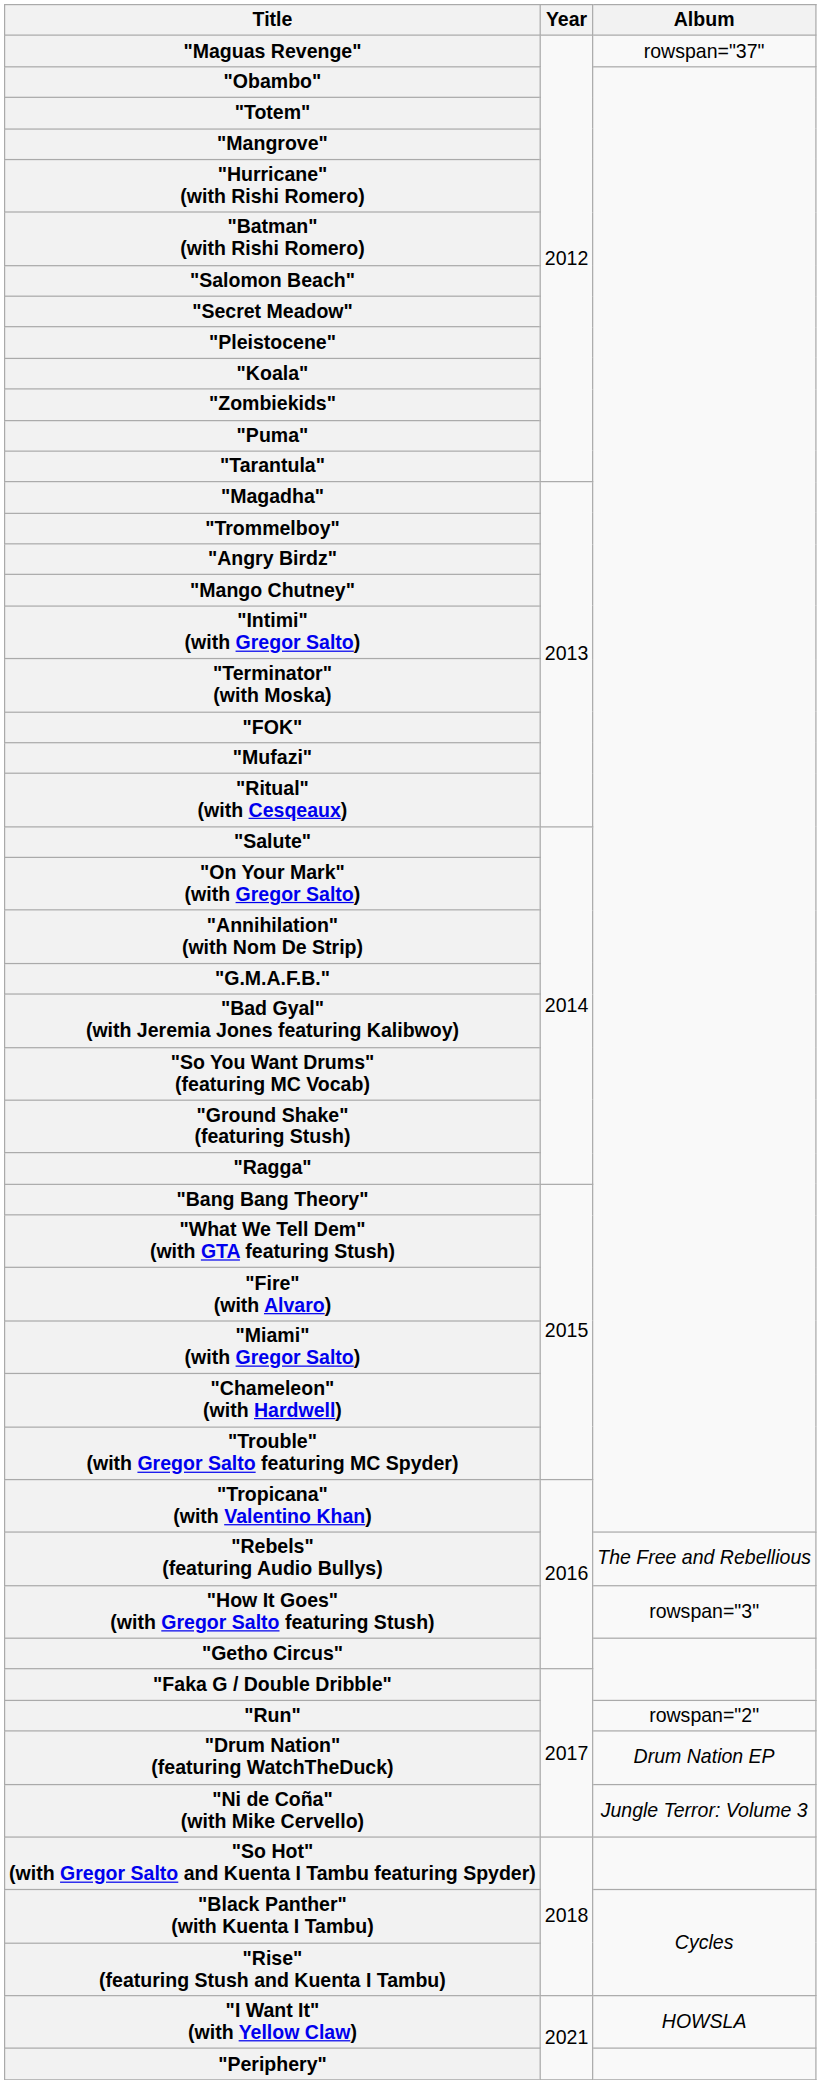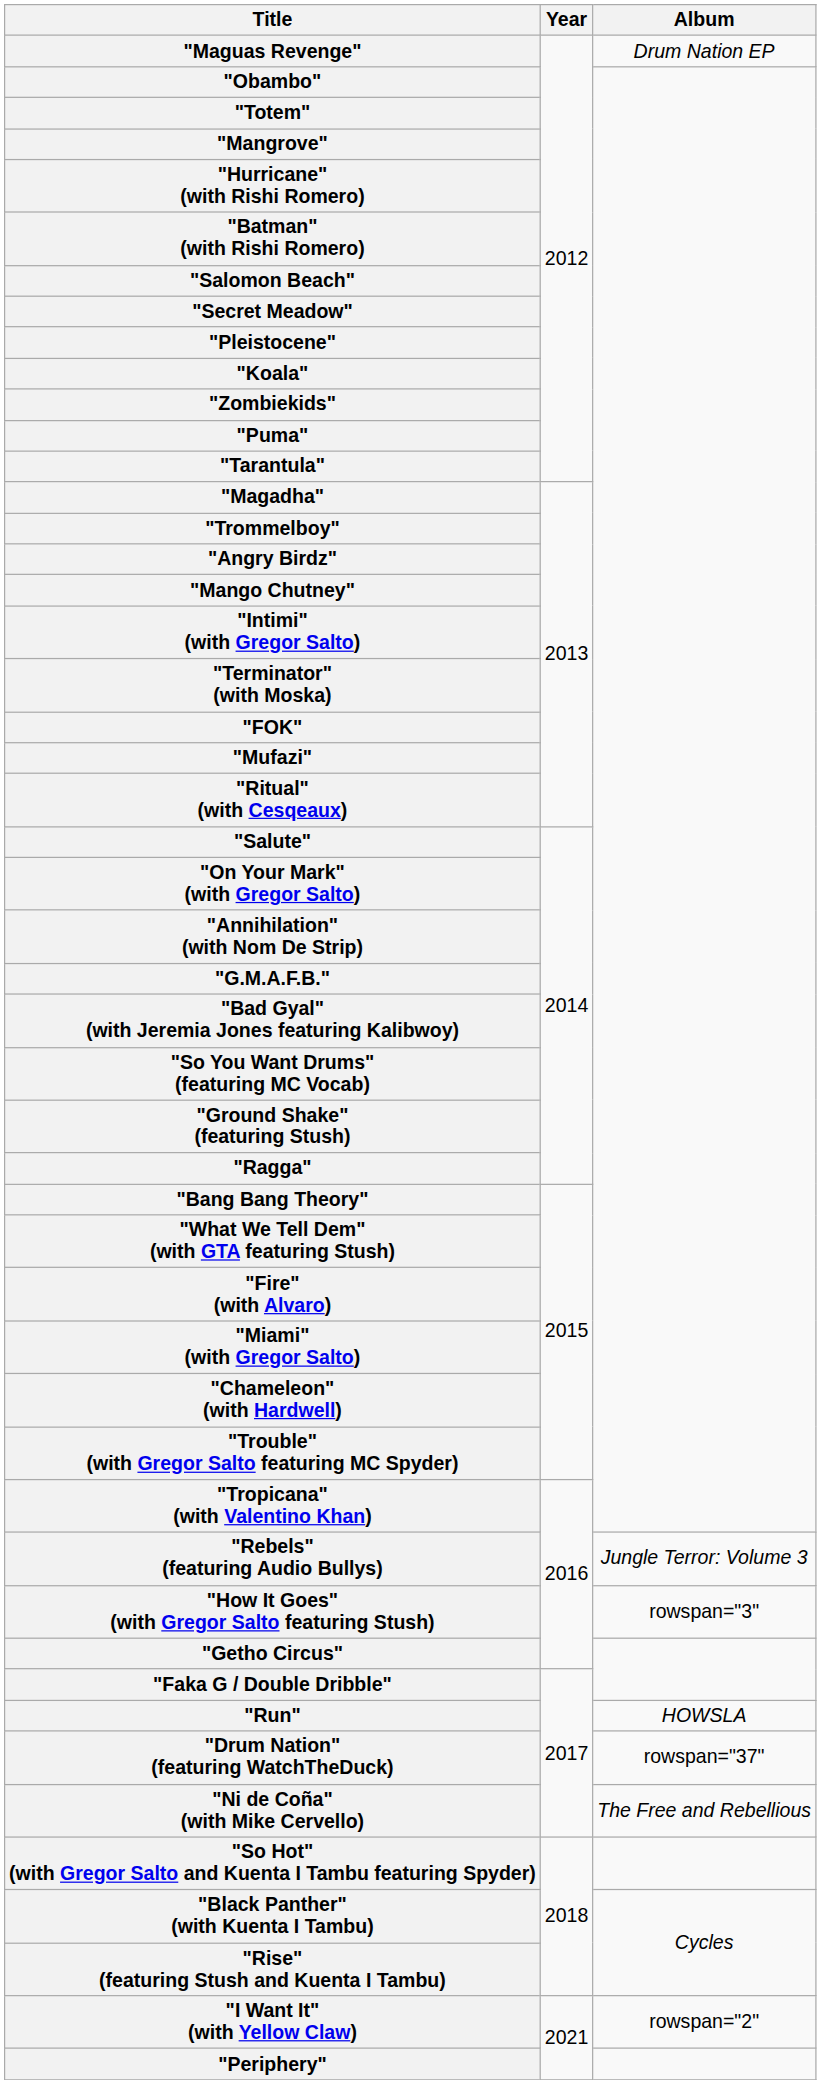(704, 50) rowspan="37" -> (704, 50) Drum Nation EP
(704, 1558) The Free and Rebellious -> (704, 1558) Jungle Terror: Volume 3
(704, 1715) rowspan="2" -> (704, 1715) HOWSLA
(704, 1757) Drum Nation EP -> (704, 1757) rowspan="37"
(704, 1810) Jungle Terror: Volume 3 -> (704, 1810) The Free and Rebellious
(704, 2021) HOWSLA -> (704, 2021) rowspan="2"
